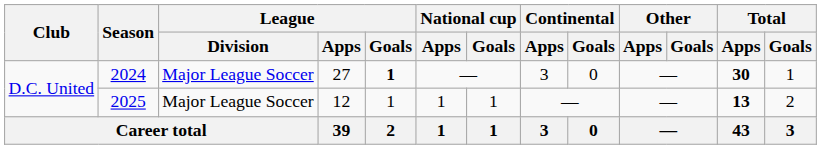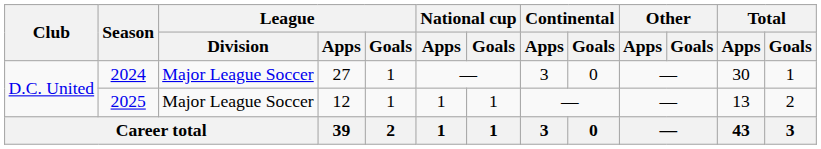(391, 74) bold -> (391, 74) normal
(741, 74) bold -> (741, 74) normal
(741, 102) bold -> (741, 102) normal
